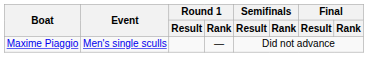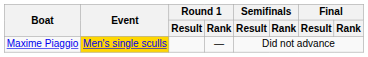(125, 44) no background -> (125, 44) gold background
